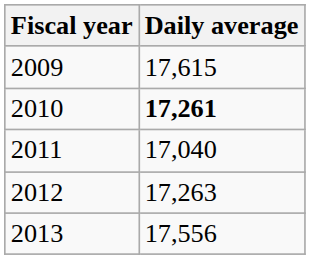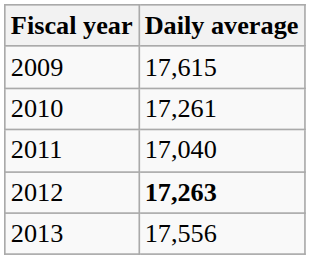(181, 108) bold -> (181, 108) normal
(181, 191) normal -> (181, 191) bold
